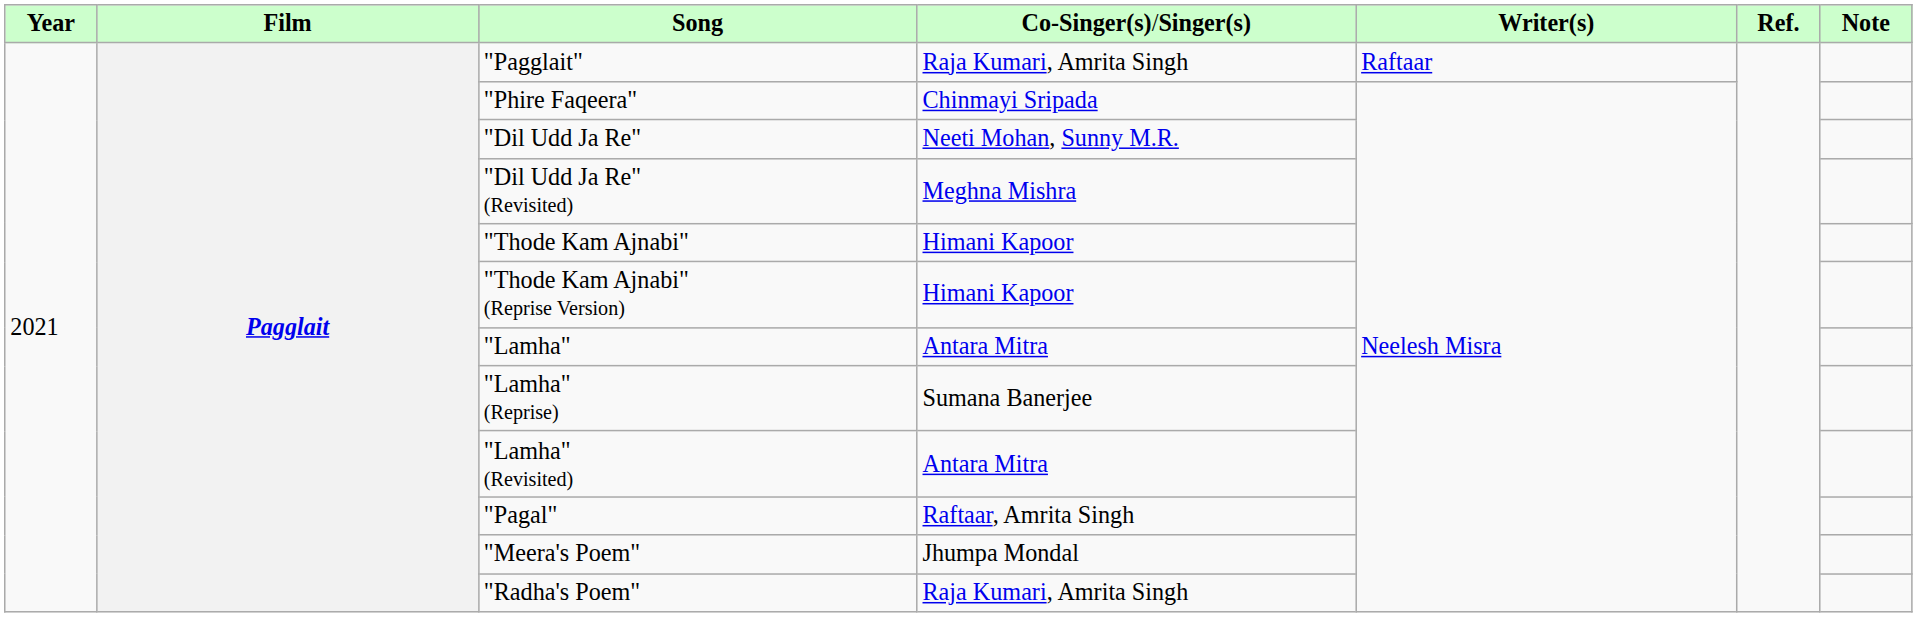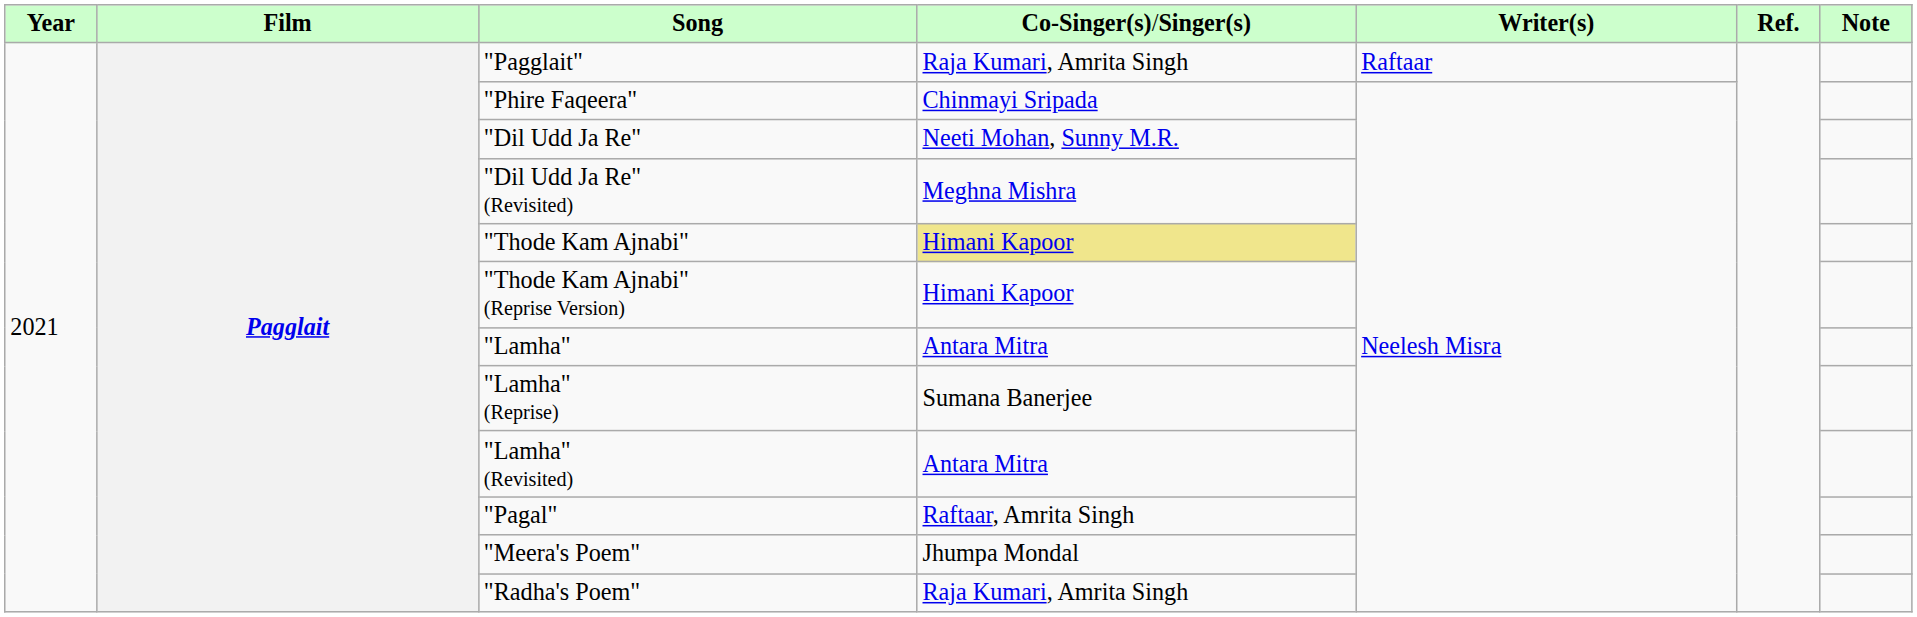(998, 242) no background -> (998, 242) khaki background
